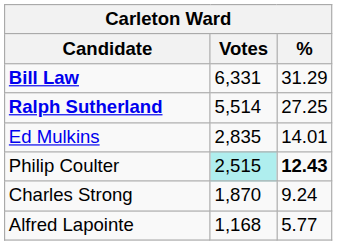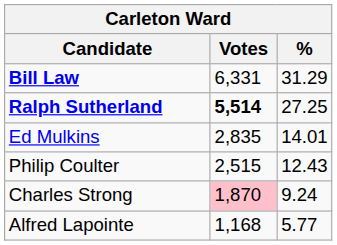(238, 107) normal -> (238, 107) bold
(238, 166) paleturquoise background -> (238, 166) no background
(304, 166) bold -> (304, 166) normal
(238, 195) no background -> (238, 195) pink background
